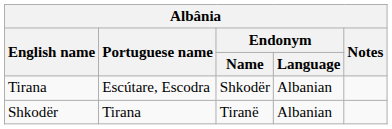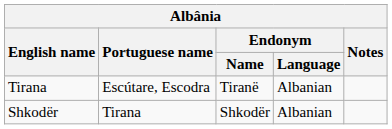(245, 87) Shkodër -> (239, 87) Tiranë
(239, 111) Tiranë -> (245, 111) Shkodër
